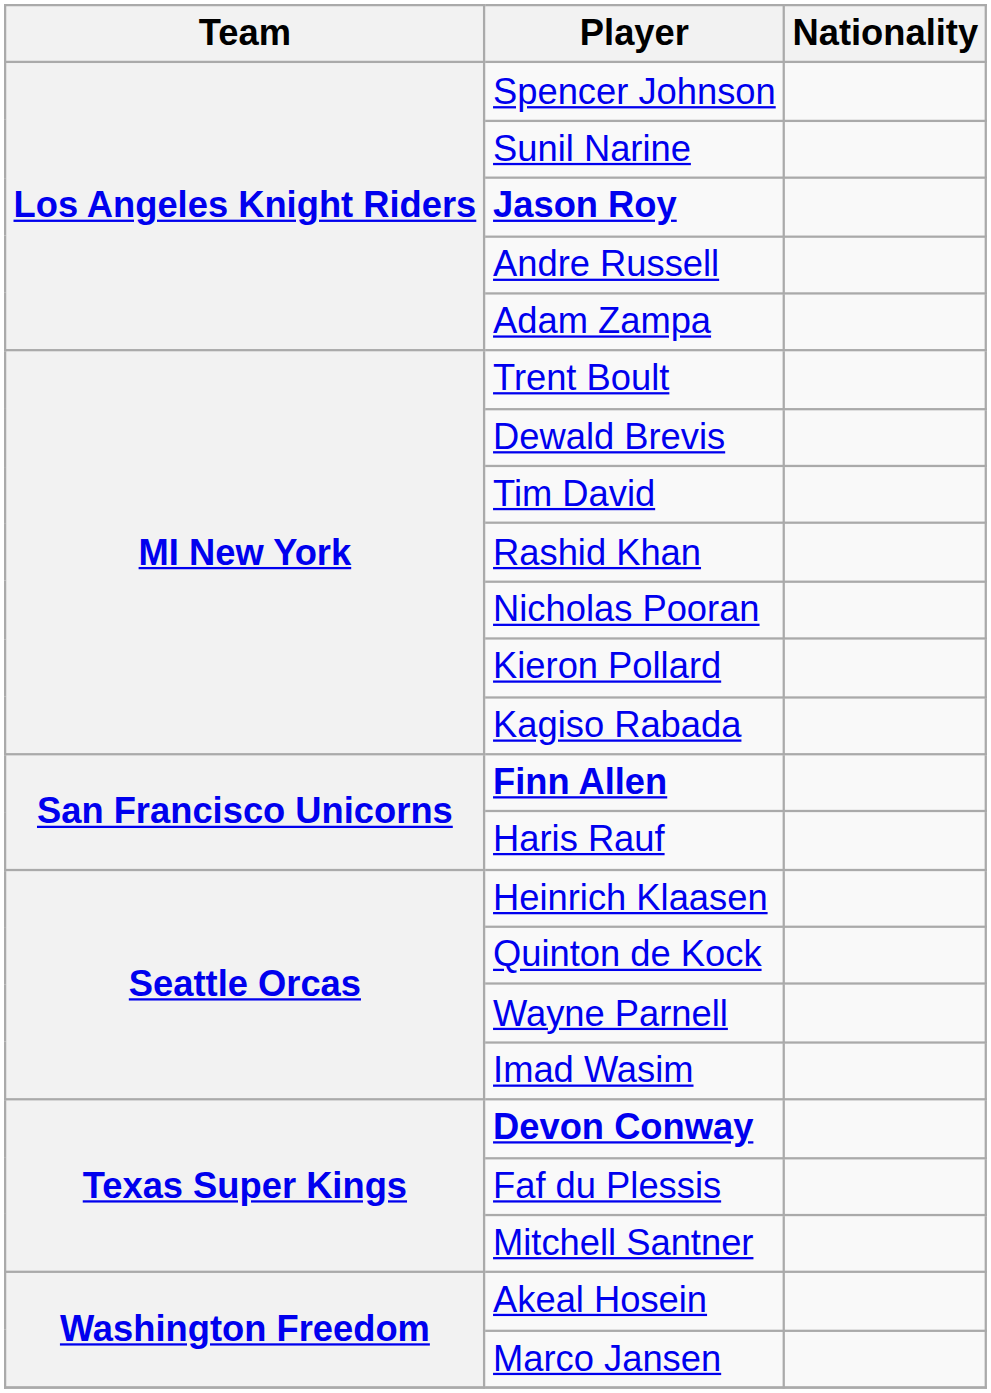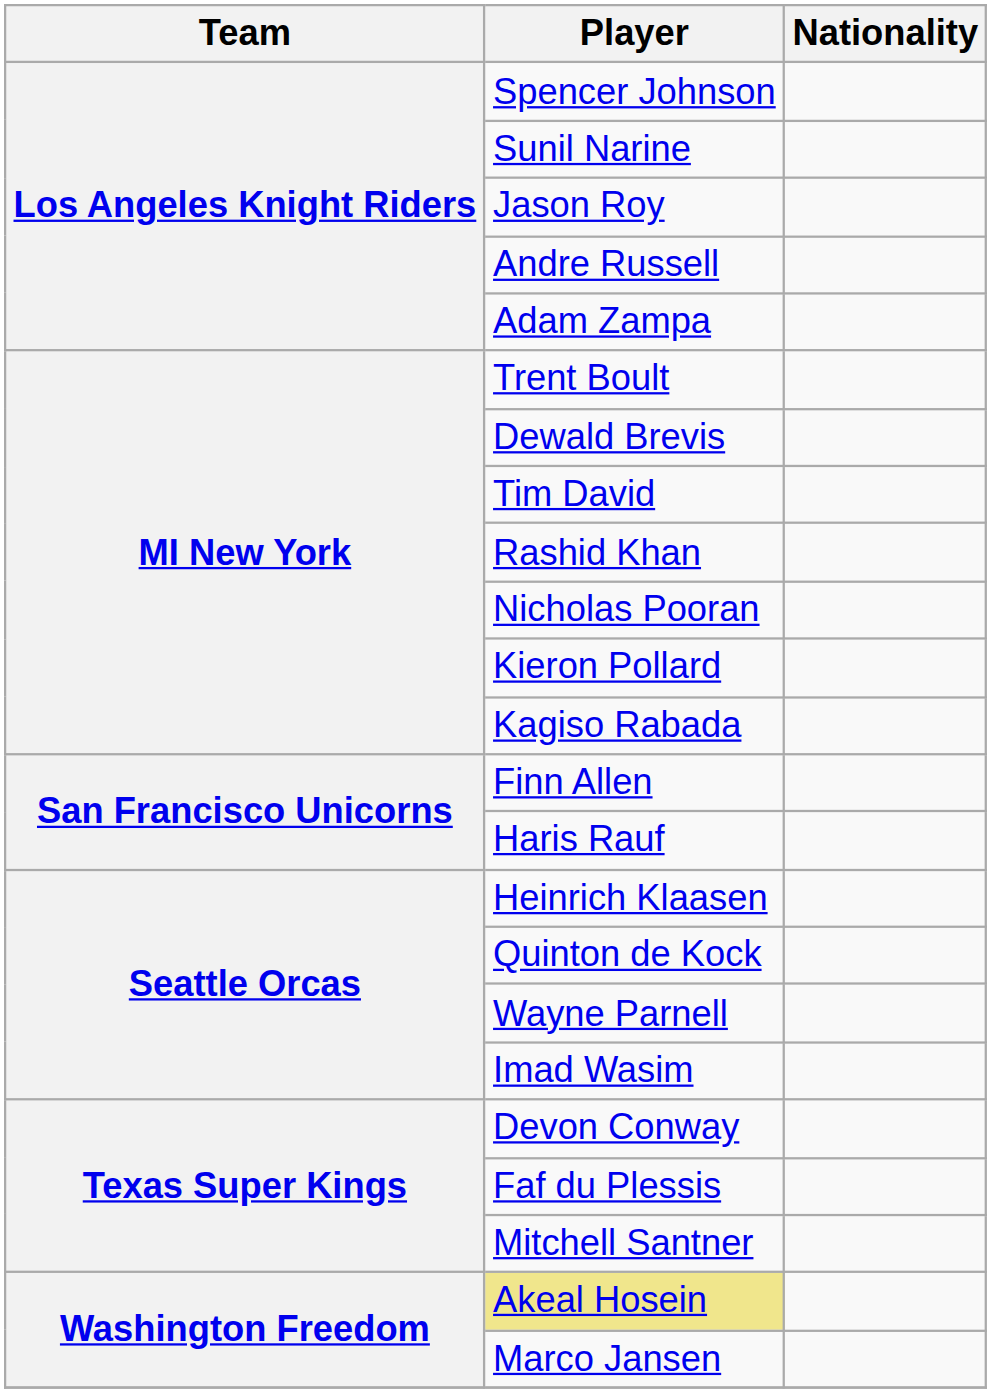(585, 206) bold -> (579, 206) normal
(580, 782) bold -> (573, 782) normal
(623, 1127) bold -> (616, 1127) normal
(600, 1300) no background -> (600, 1300) khaki background
